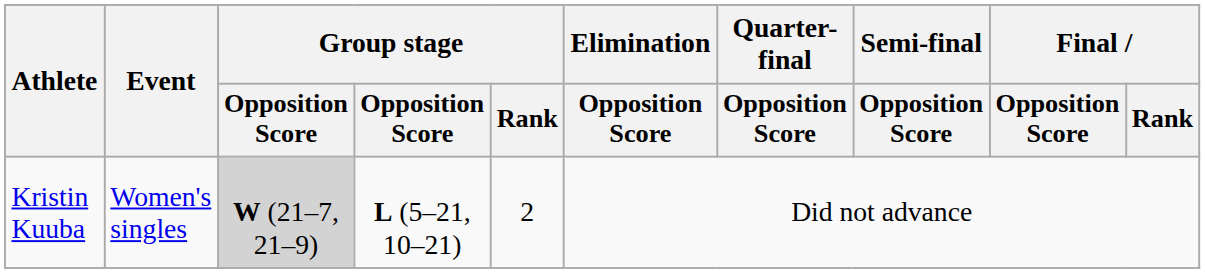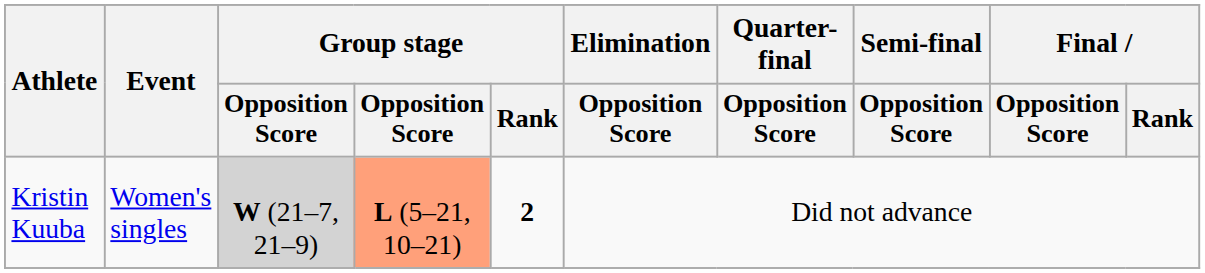(422, 228) no background -> (422, 228) lightsalmon background
(527, 212) normal -> (527, 212) bold
